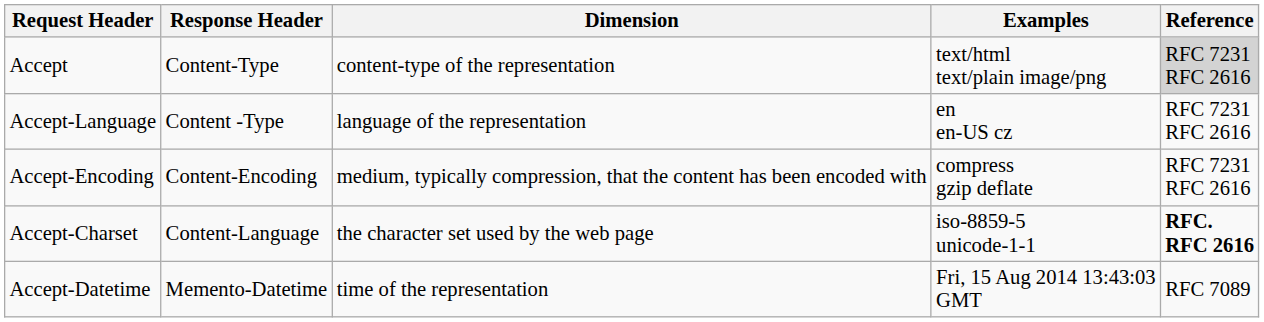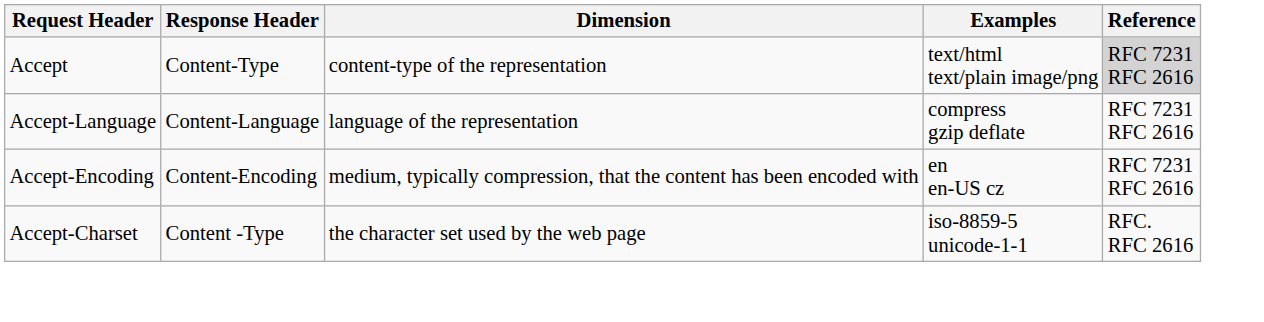(225, 121) Content -Type -> (242, 121) Content-Language
(974, 121) en en-US cz -> (976, 121) compress gzip deflate
(985, 177) compress gzip deflate -> (966, 177) en en-US cz
(242, 233) Content-Language -> (225, 233) Content -Type
(1210, 233) bold -> (1151, 233) normal
- row: (80, 289)
